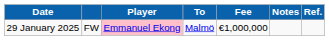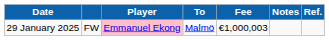(243, 27) €1,000,000 -> (243, 27) €1,000,003
